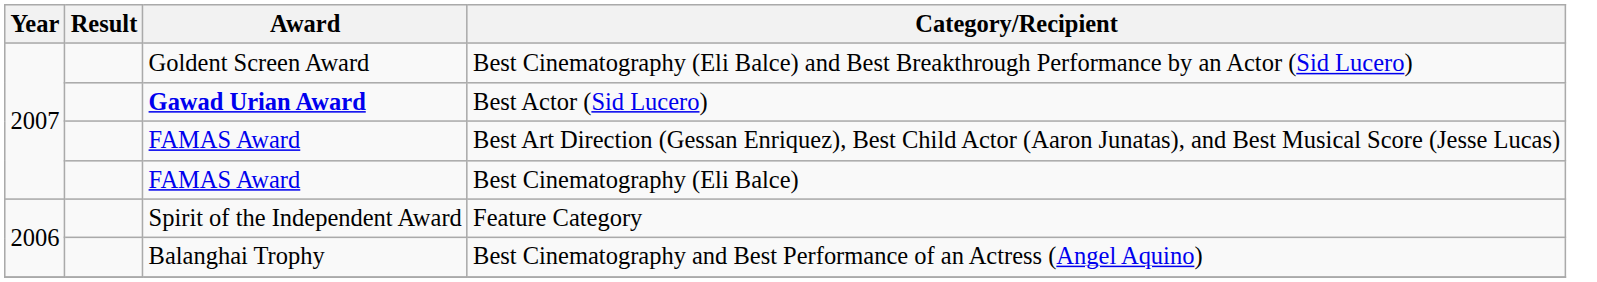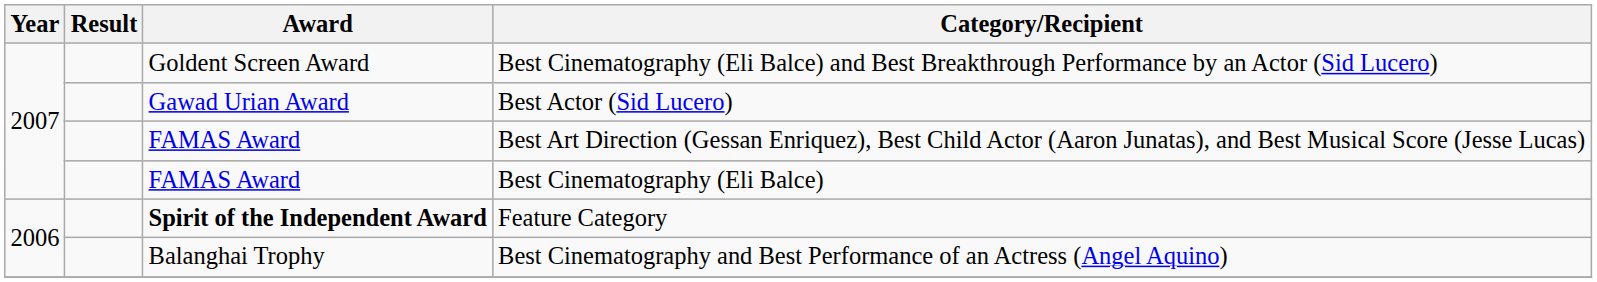(257, 101) bold -> (249, 101) normal
(305, 218) normal -> (318, 218) bold
